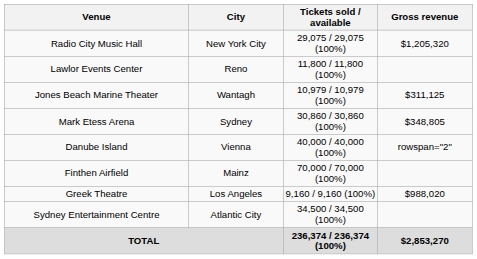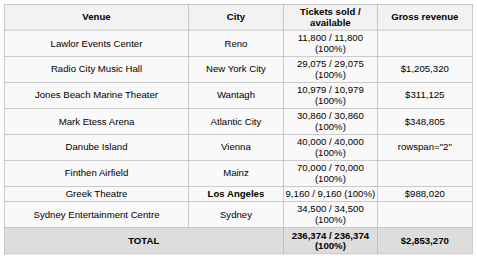rows swapped: (97, 69) <-> (97, 43)
(236, 121) Sydney -> (236, 121) Atlantic City
(236, 194) normal -> (236, 194) bold
(236, 214) Atlantic City -> (236, 214) Sydney
